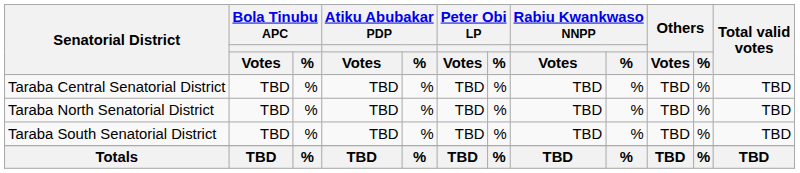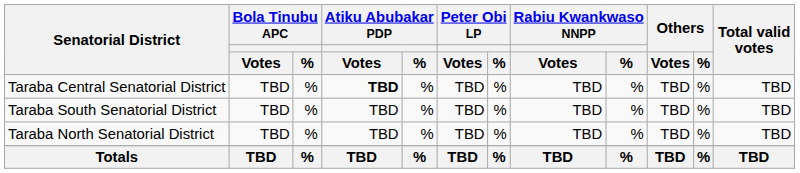(384, 87) normal -> (383, 87) bold
rows swapped: (111, 110) <-> (112, 134)
